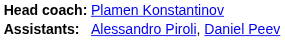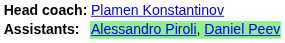(186, 29) no background -> (186, 29) lightgreen background
